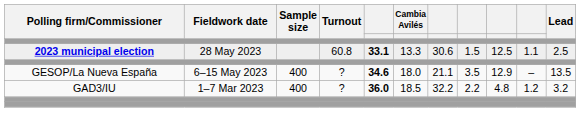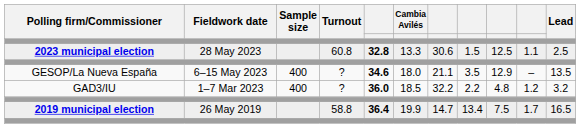(379, 52) 33.1 -> (379, 52) 32.8
+ row: (94, 110)
